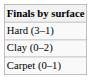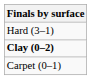(30, 48) normal -> (30, 48) bold
